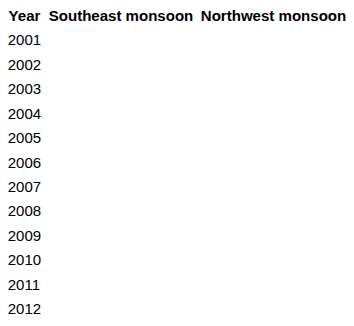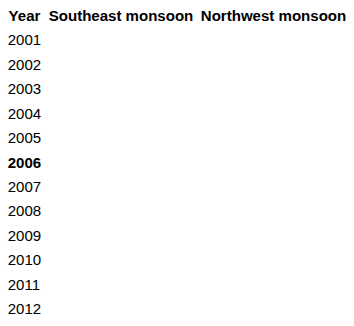(24, 162) normal -> (24, 162) bold
